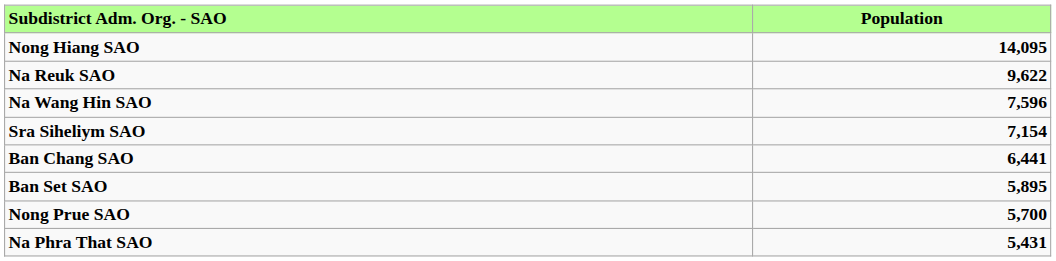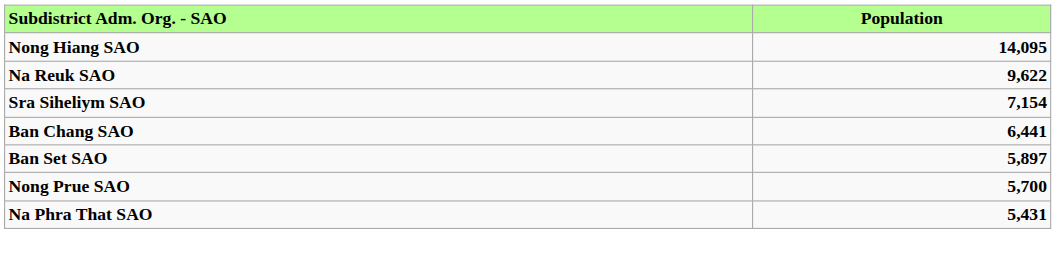- row: (80, 102)
(1027, 186) 5,895 -> (1027, 158) 5,897
